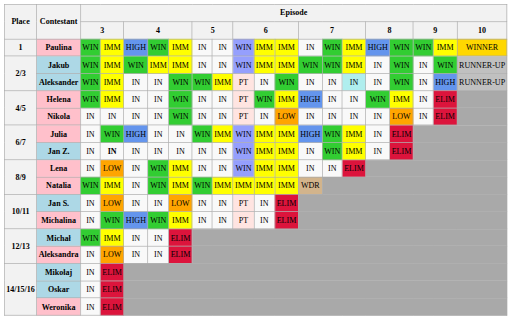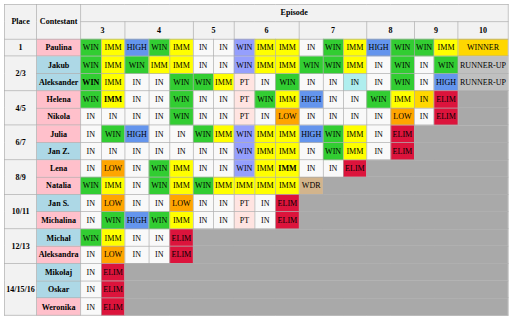(90, 82) normal -> (91, 82) bold
(112, 99) normal -> (113, 99) bold
(423, 99) no background -> (424, 99) gold background
(112, 151) bold -> (113, 151) normal
(287, 168) normal -> (287, 168) bold
